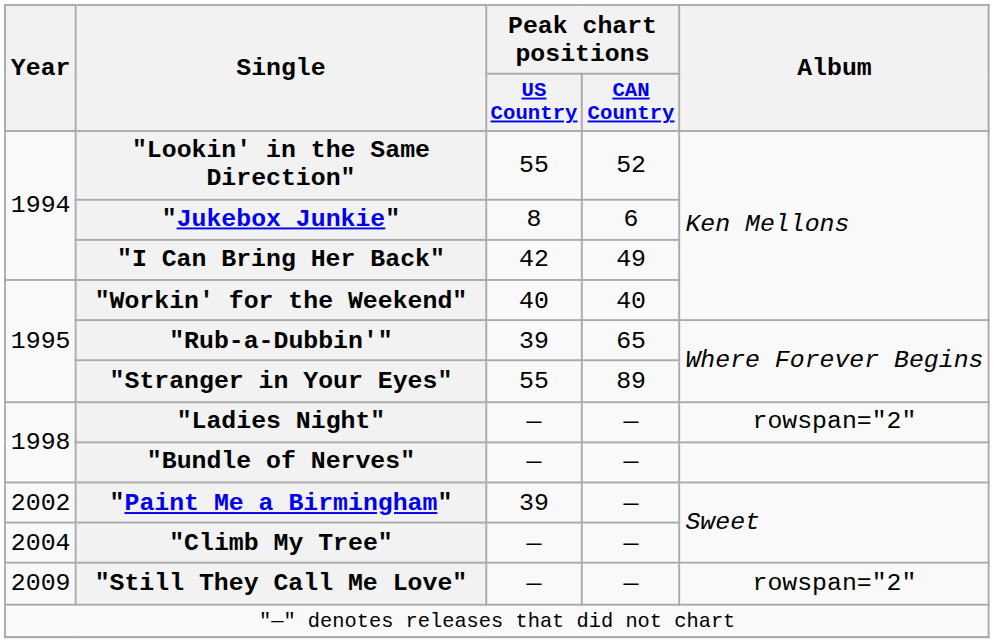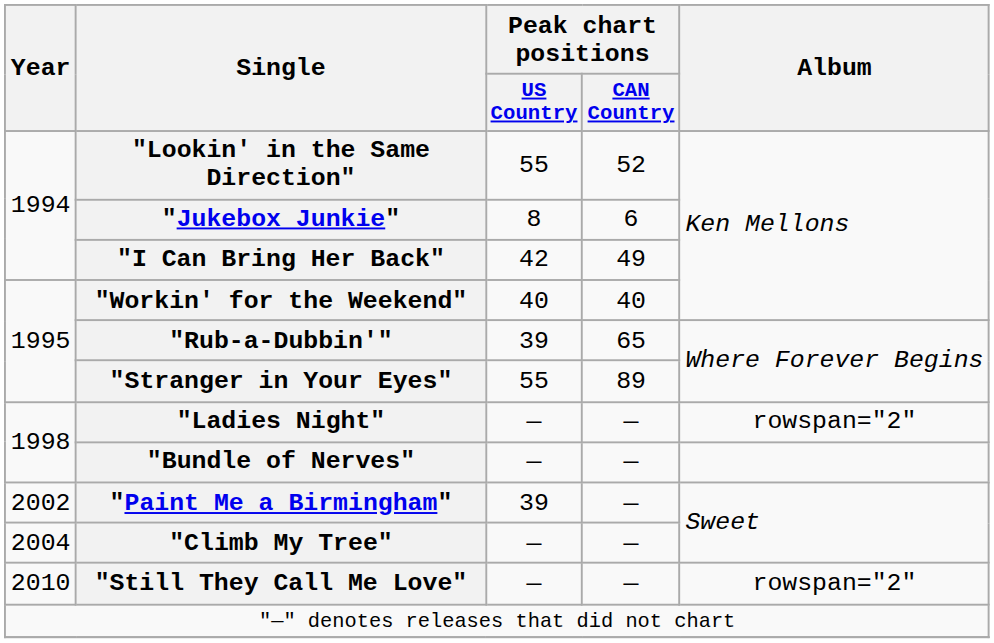(41, 584) 2009 -> (41, 584) 2010
